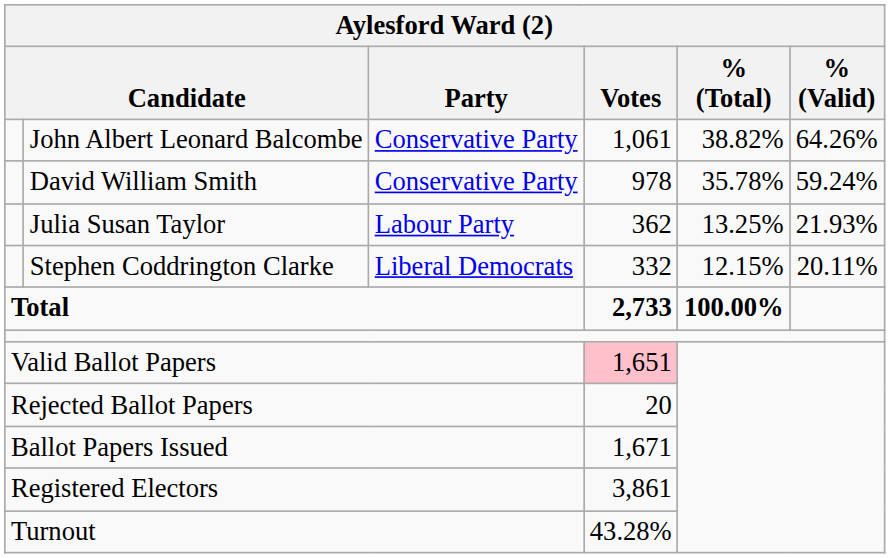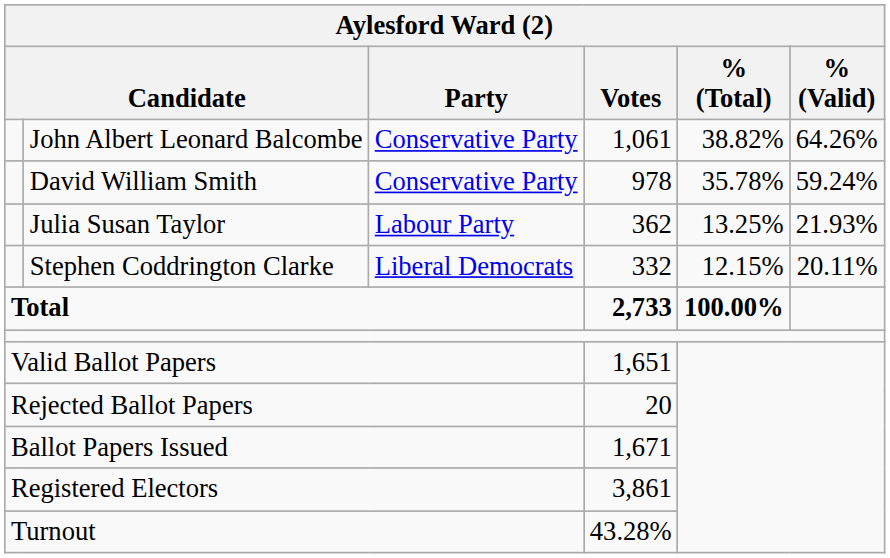(642, 362) pink background -> (642, 362) no background
